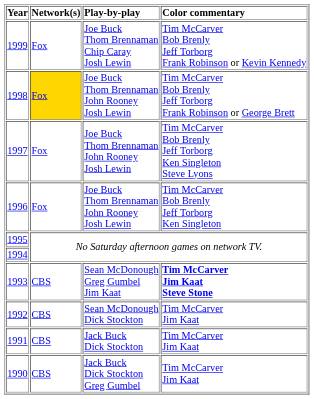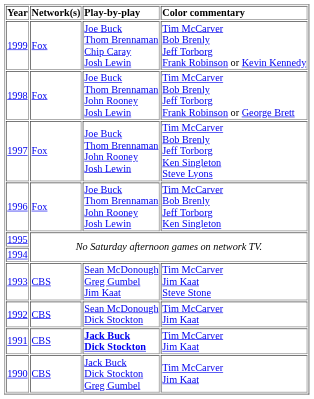(39, 95) gold background -> (39, 95) no background
(195, 281) bold -> (193, 281) normal
(114, 341) normal -> (115, 341) bold
